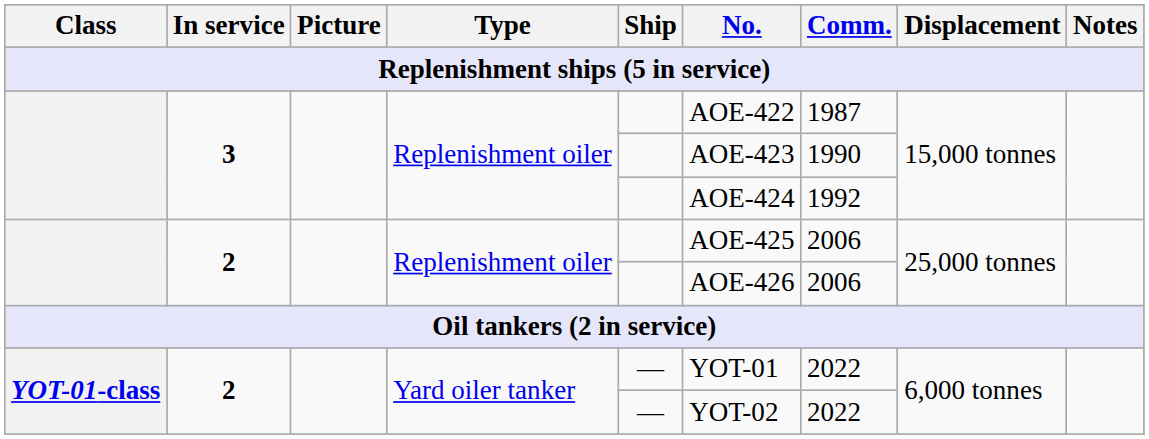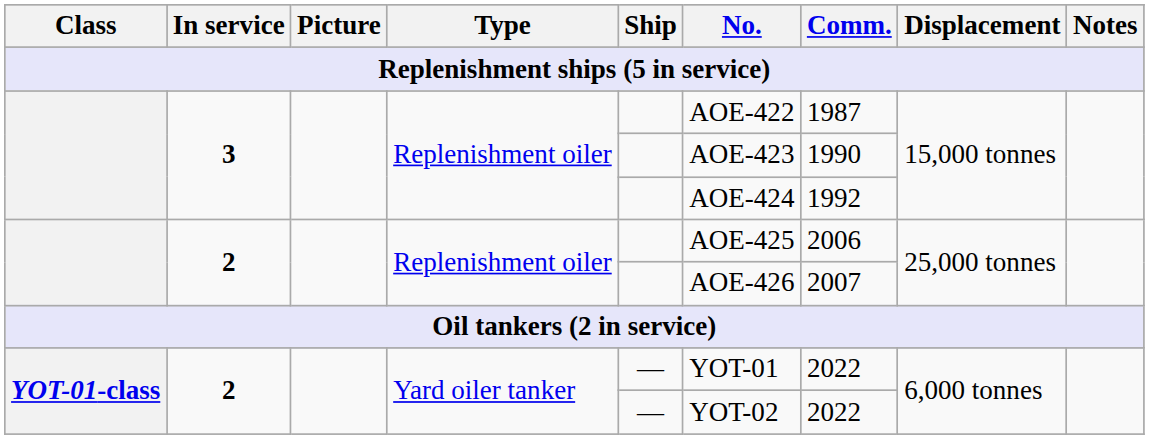(834, 283) 2006 -> (834, 283) 2007
